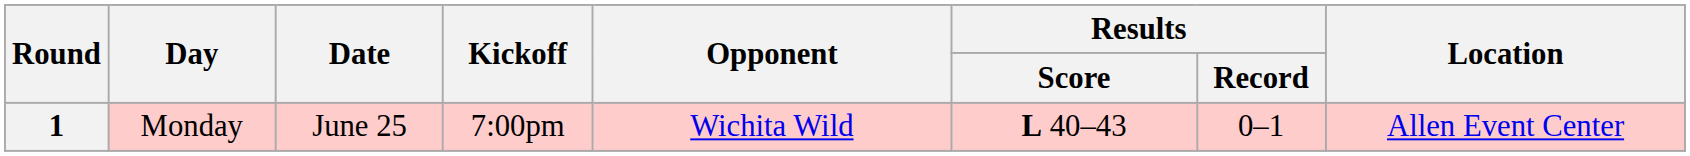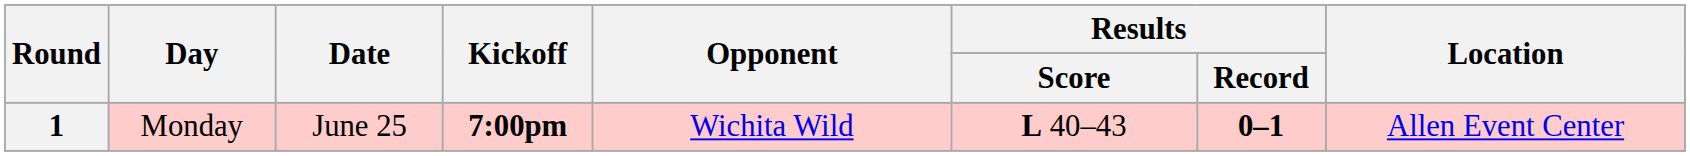(518, 126) normal -> (518, 126) bold
(1261, 126) normal -> (1261, 126) bold
